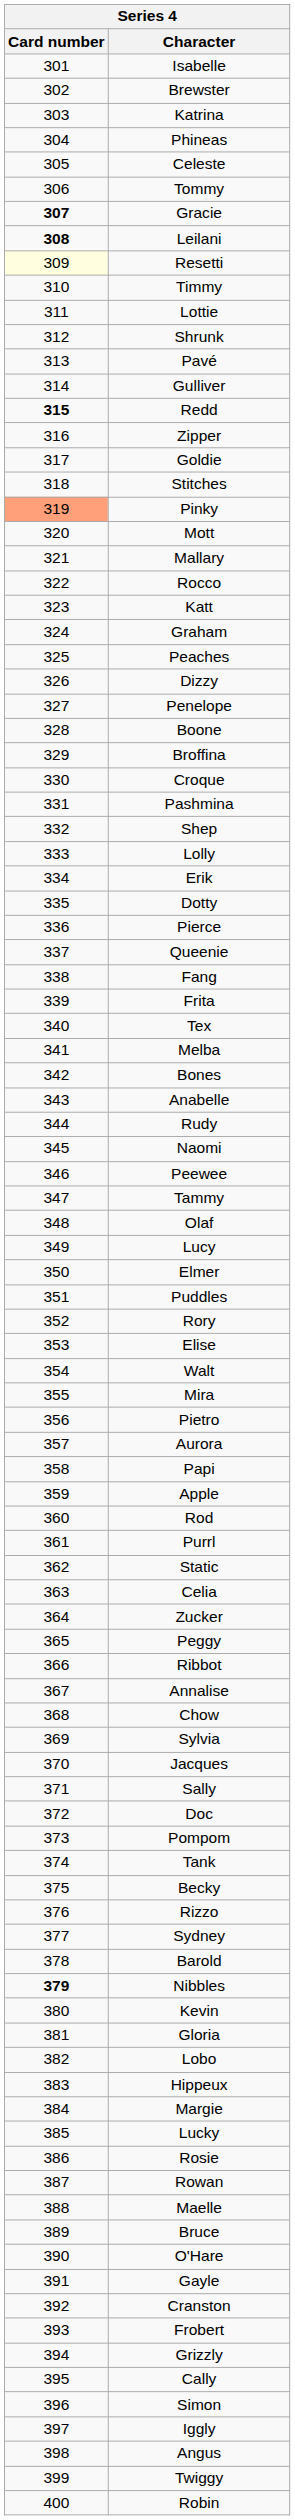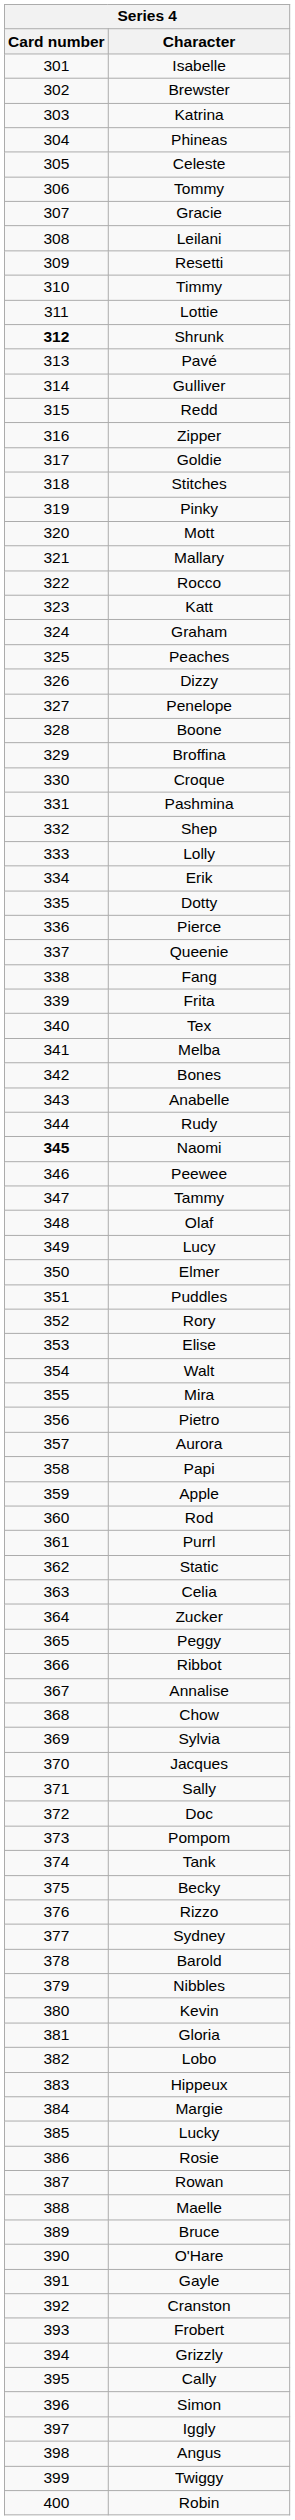(56, 213) bold -> (56, 213) normal
(56, 238) bold -> (56, 238) normal
(56, 262) lightyellow background -> (56, 262) no background
(56, 336) normal -> (56, 336) bold
(56, 410) bold -> (56, 410) normal
(56, 509) lightsalmon background -> (56, 509) no background
(56, 1149) normal -> (56, 1149) bold
(56, 1985) bold -> (56, 1985) normal
